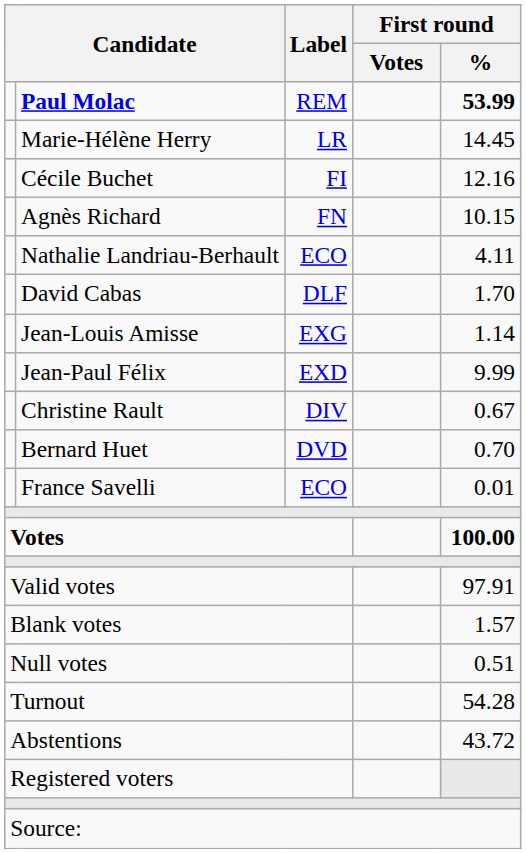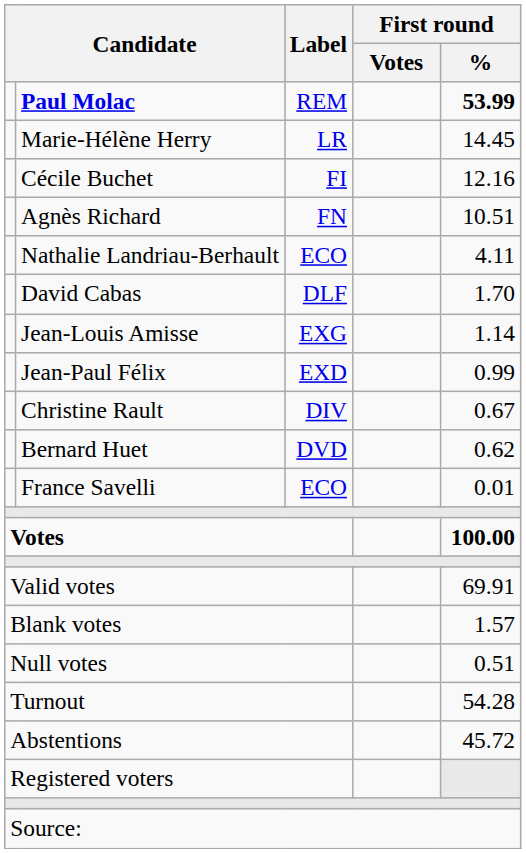(489, 216) 10.15 -> (489, 216) 10.51
(495, 371) 9.99 -> (495, 371) 0.99
(495, 448) 0.70 -> (495, 448) 0.62
(489, 586) 97.91 -> (489, 586) 69.91
(489, 740) 43.72 -> (489, 740) 45.72
